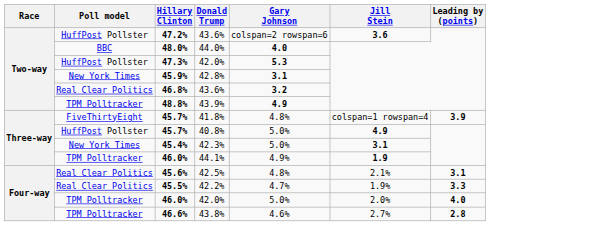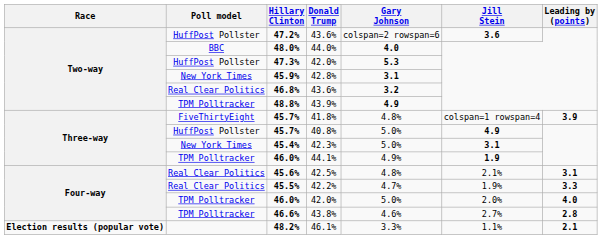+ row: (287, 228)
